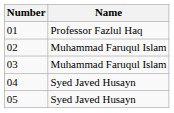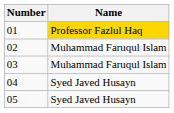(96, 30) no background -> (96, 30) gold background
